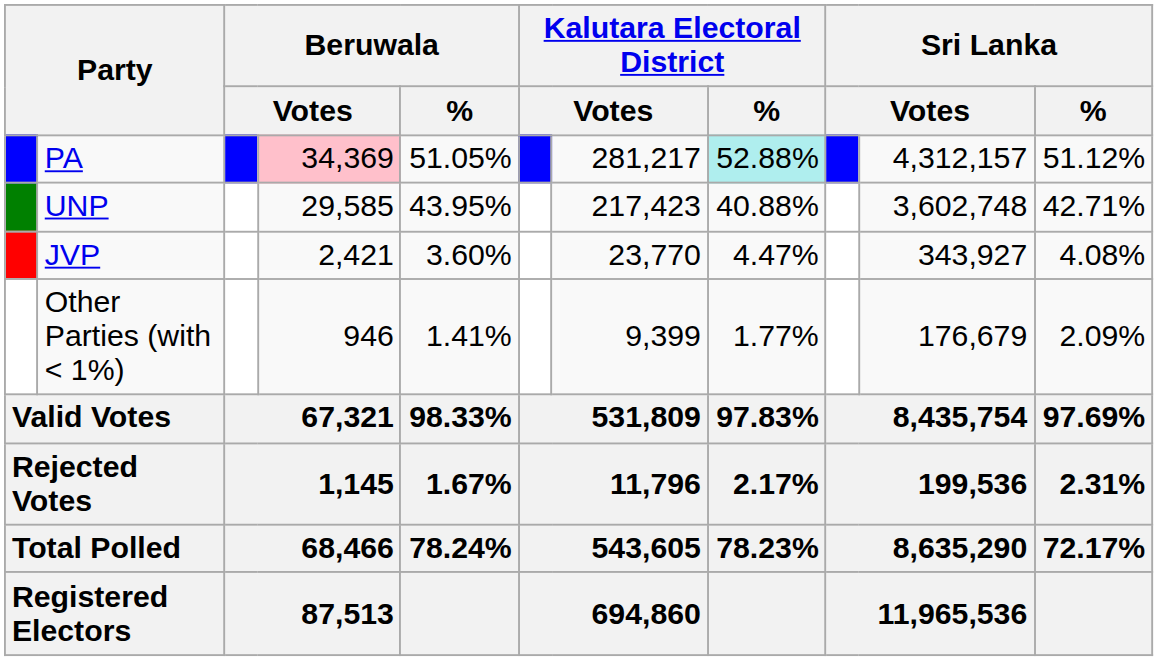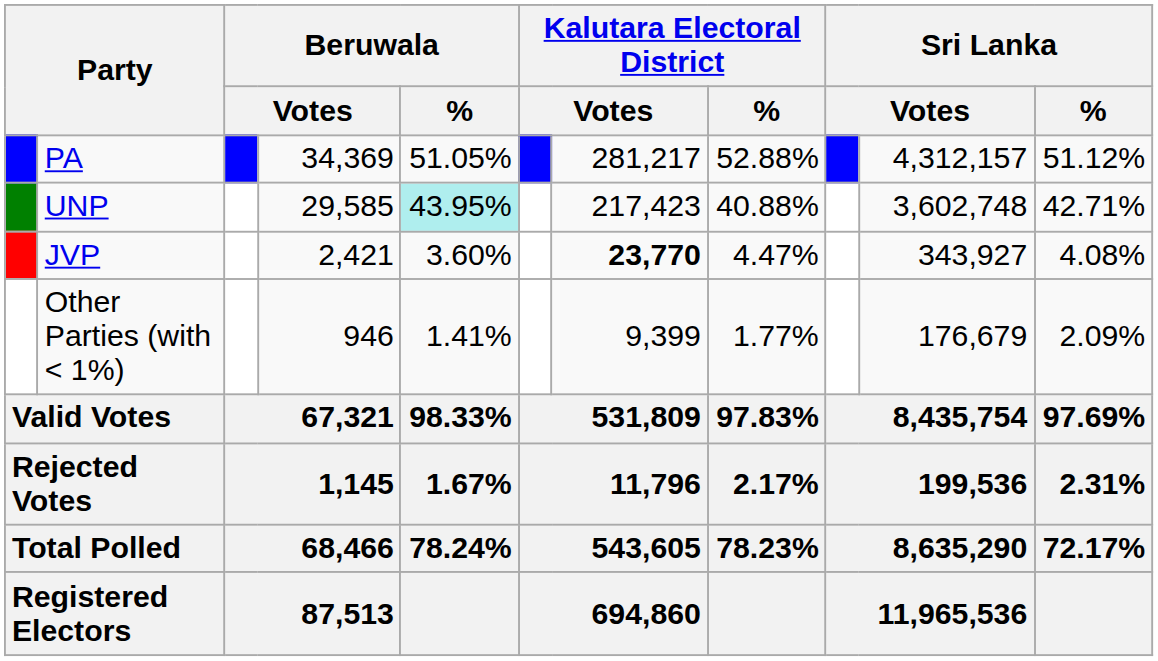(348, 158) pink background -> (348, 158) no background
(767, 158) paleturquoise background -> (767, 158) no background
(460, 206) no background -> (460, 206) paleturquoise background
(655, 254) normal -> (655, 254) bold
